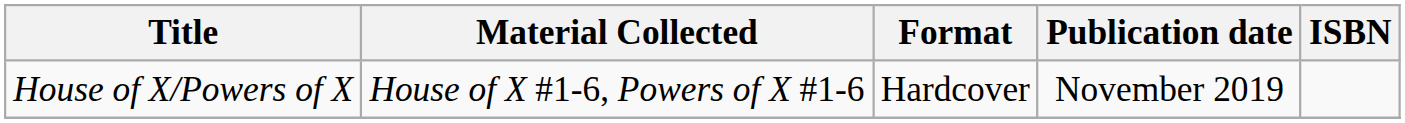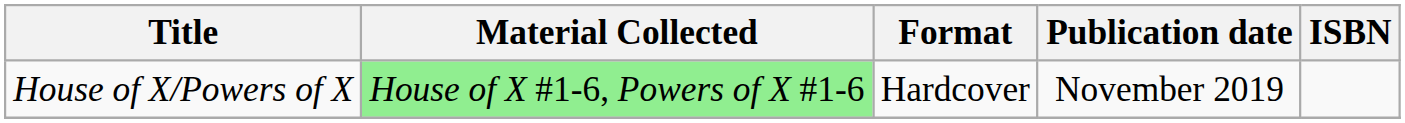(617, 88) no background -> (617, 88) lightgreen background
